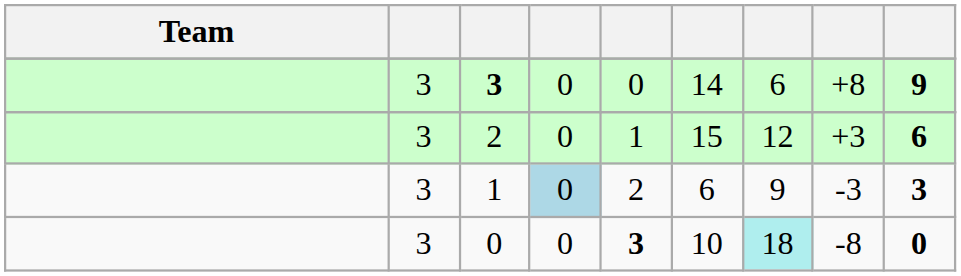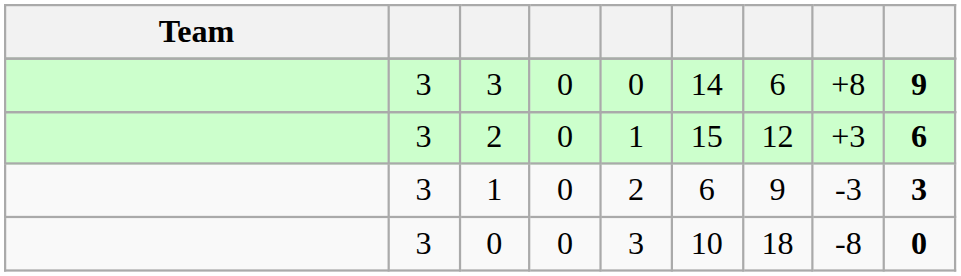(494, 84) bold -> (494, 84) normal
(565, 190) lightblue background -> (565, 190) no background
(636, 243) bold -> (636, 243) normal
(778, 243) paleturquoise background -> (778, 243) no background
